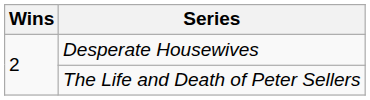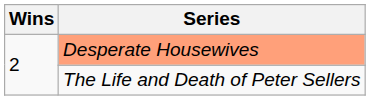(161, 49) no background -> (161, 49) lightsalmon background
